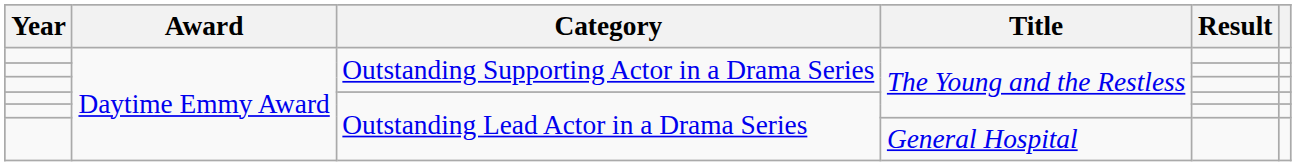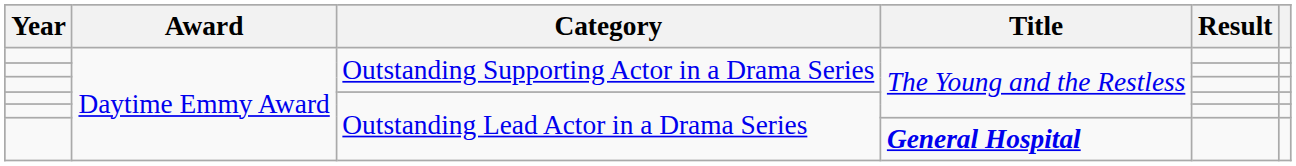(982, 138) normal -> (984, 138) bold
